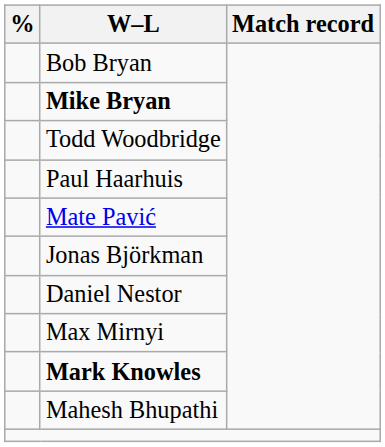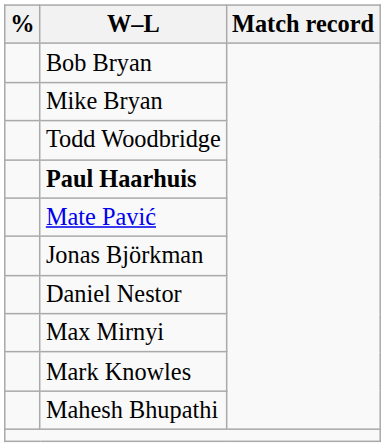(108, 101) bold -> (104, 101) normal
(114, 178) normal -> (121, 178) bold
(123, 371) bold -> (119, 371) normal
